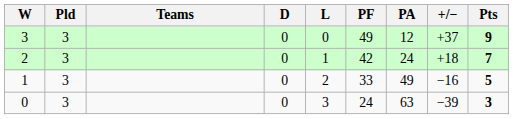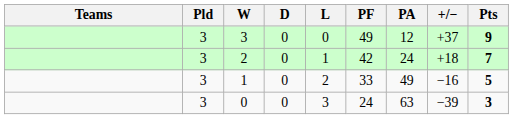columns swapped: (175, 15) <-> (25, 15)
